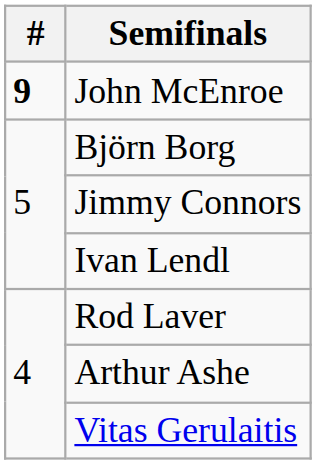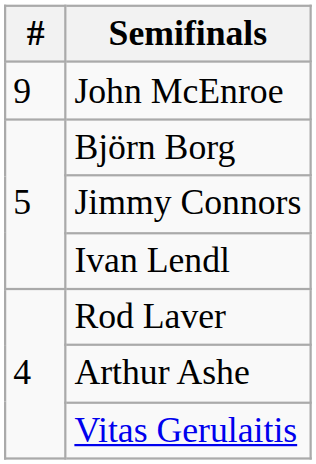(22, 90) bold -> (22, 90) normal
